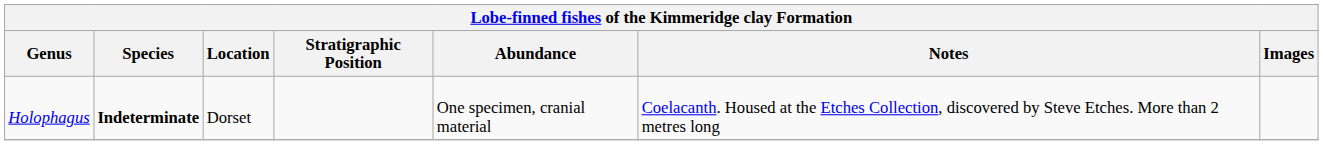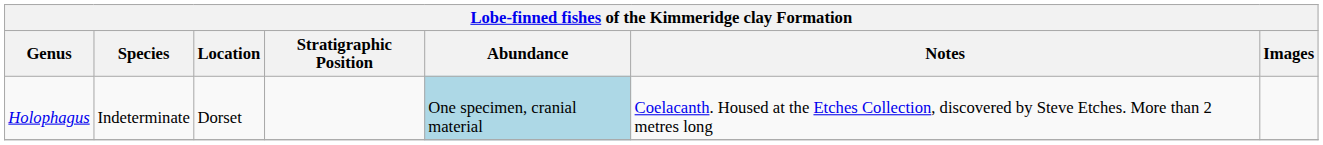(148, 117) bold -> (144, 117) normal
(511, 117) no background -> (502, 117) lightblue background
